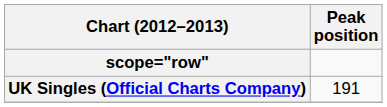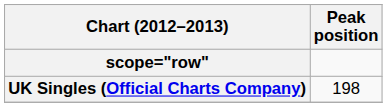(346, 89) 191 -> (346, 89) 198
